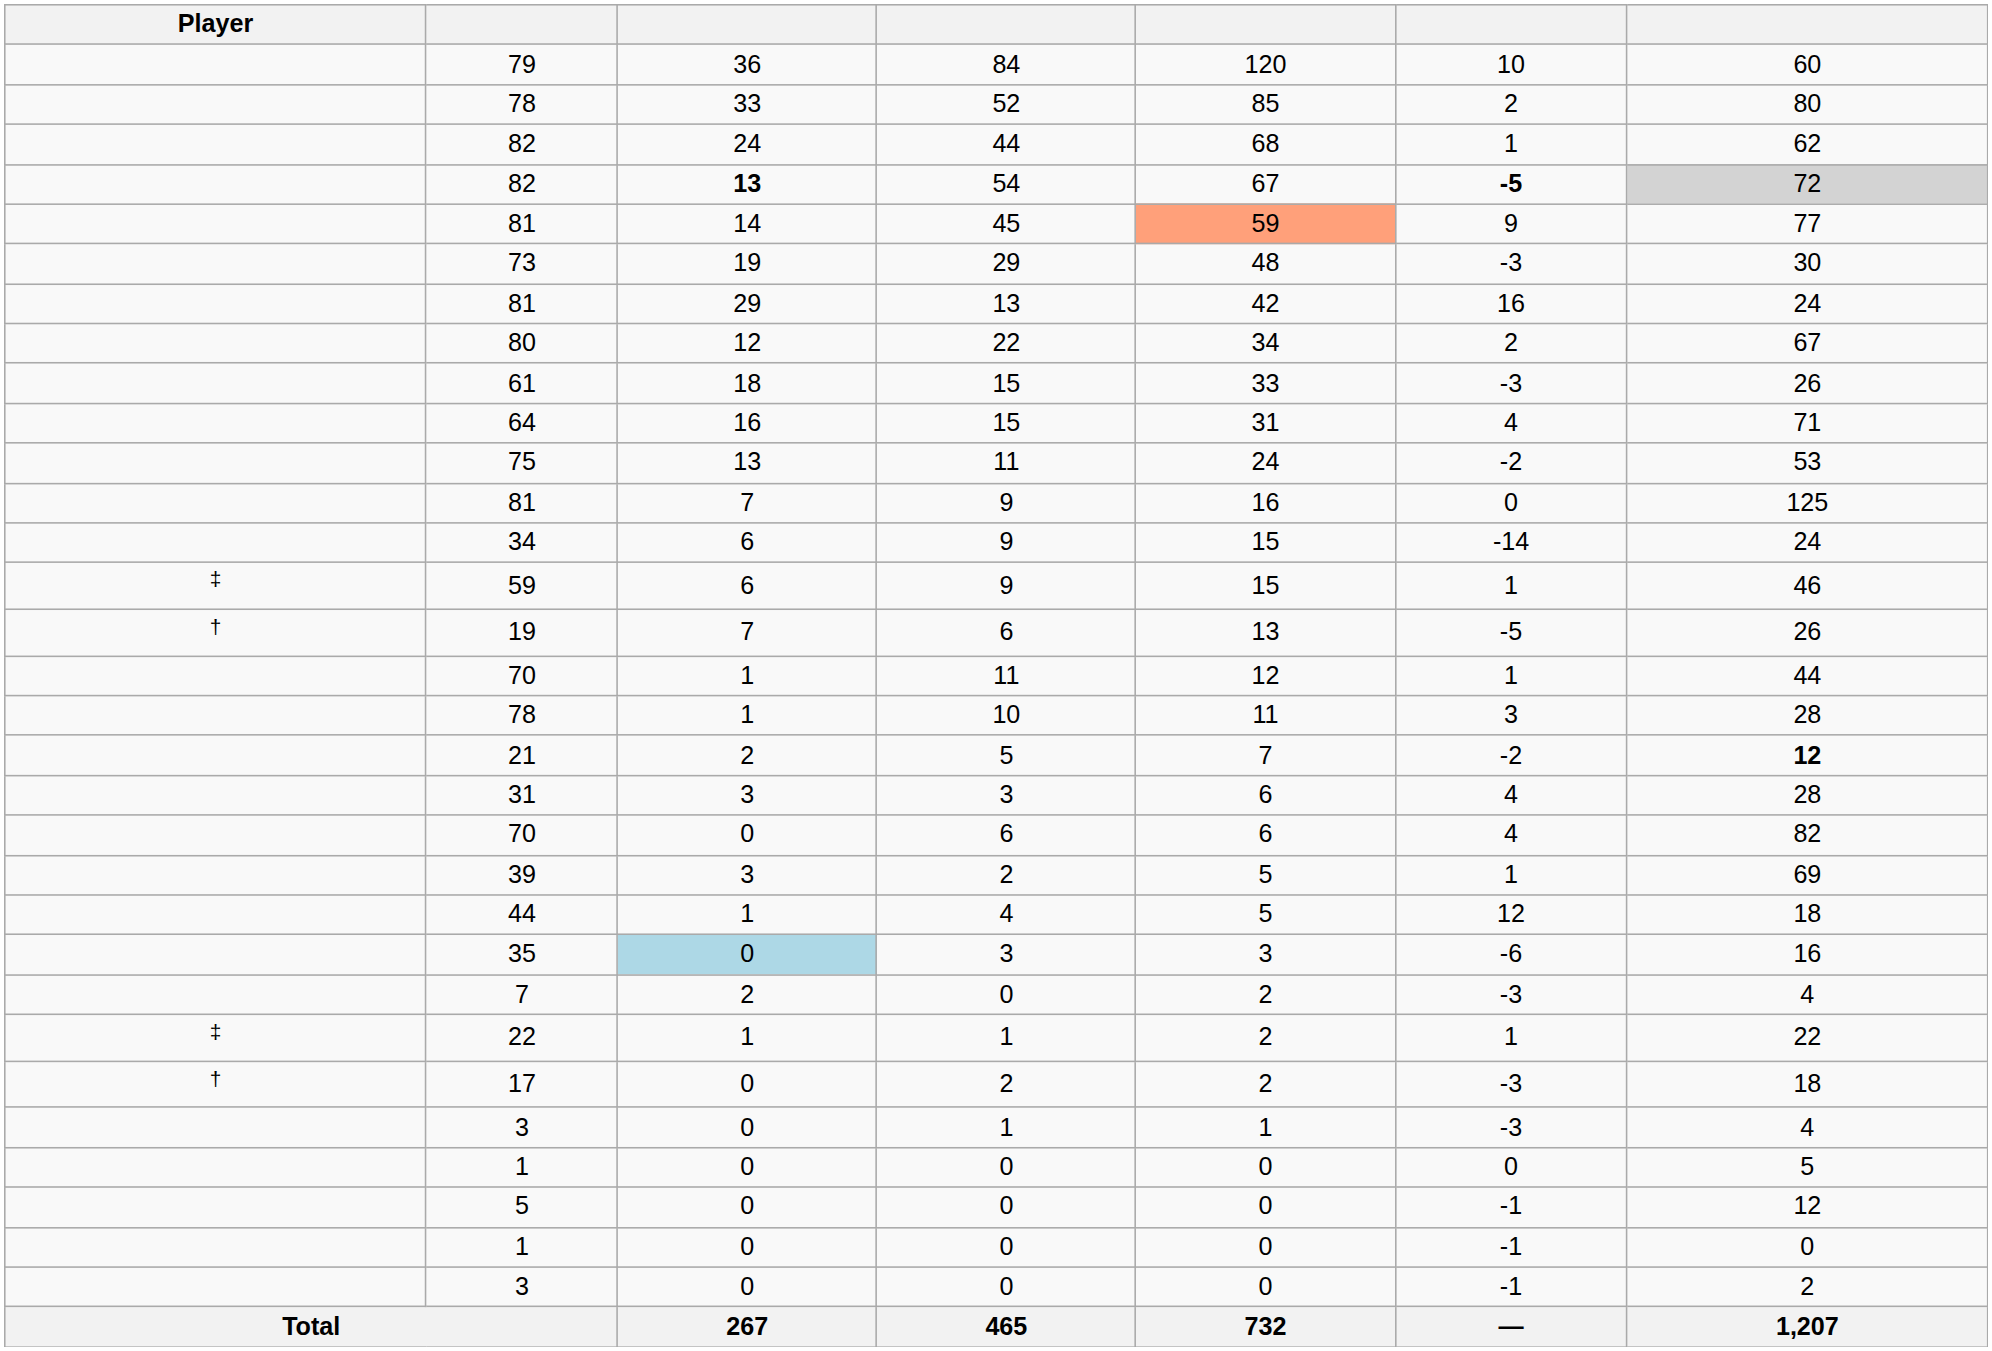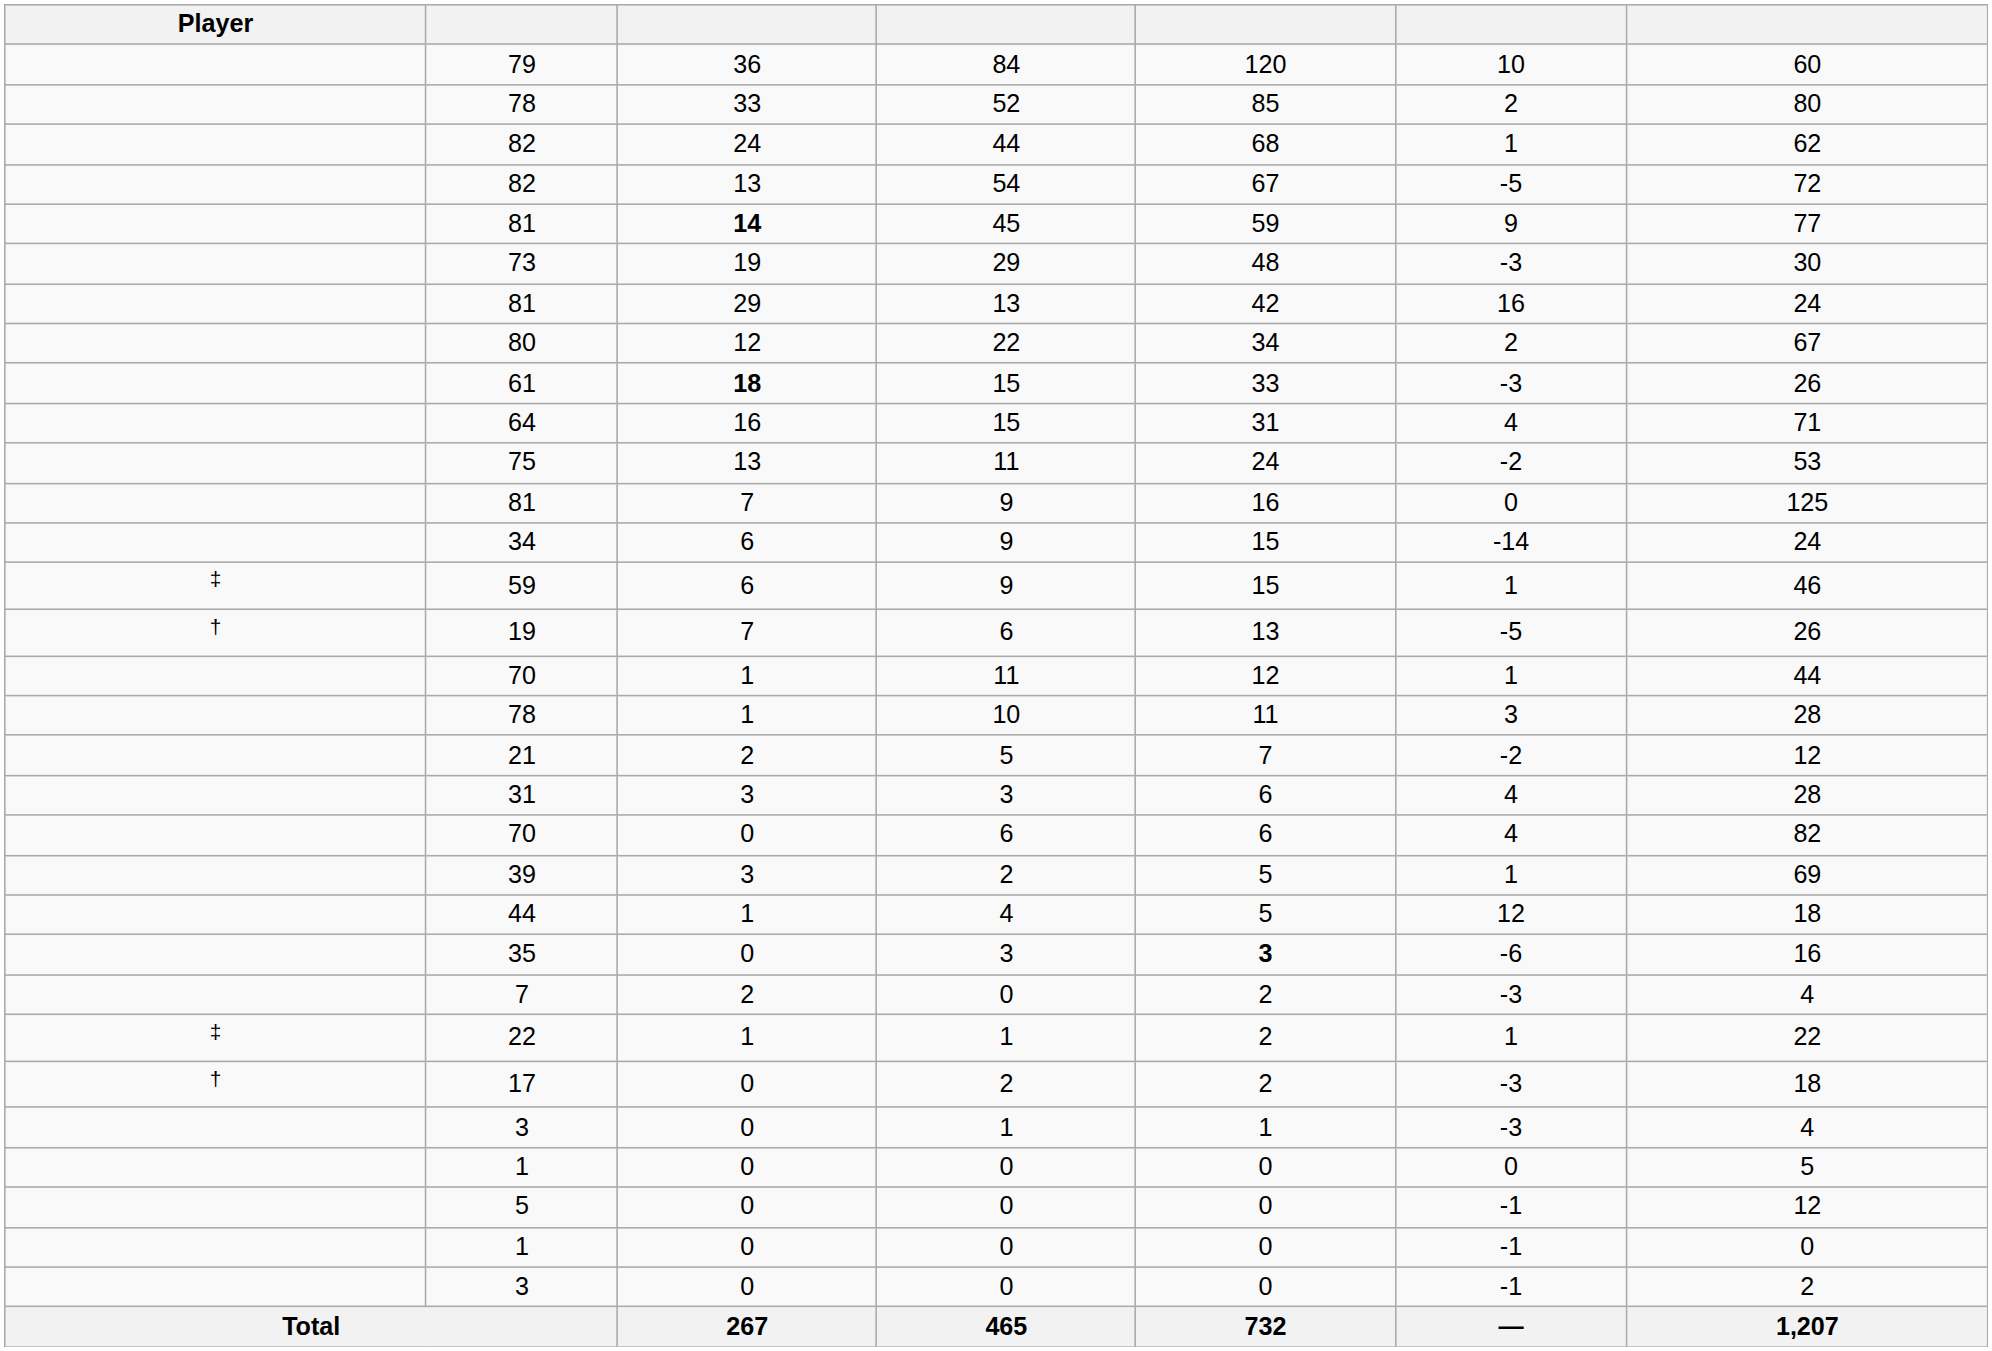(747, 183) bold -> (747, 183) normal
(1511, 183) bold -> (1511, 183) normal
(1807, 183) lightgrey background -> (1807, 183) no background
(747, 223) normal -> (747, 223) bold
(1266, 223) lightsalmon background -> (1266, 223) no background
(747, 382) normal -> (747, 382) bold
(1807, 755) bold -> (1807, 755) normal
(747, 954) lightblue background -> (747, 954) no background
(1266, 954) normal -> (1266, 954) bold
